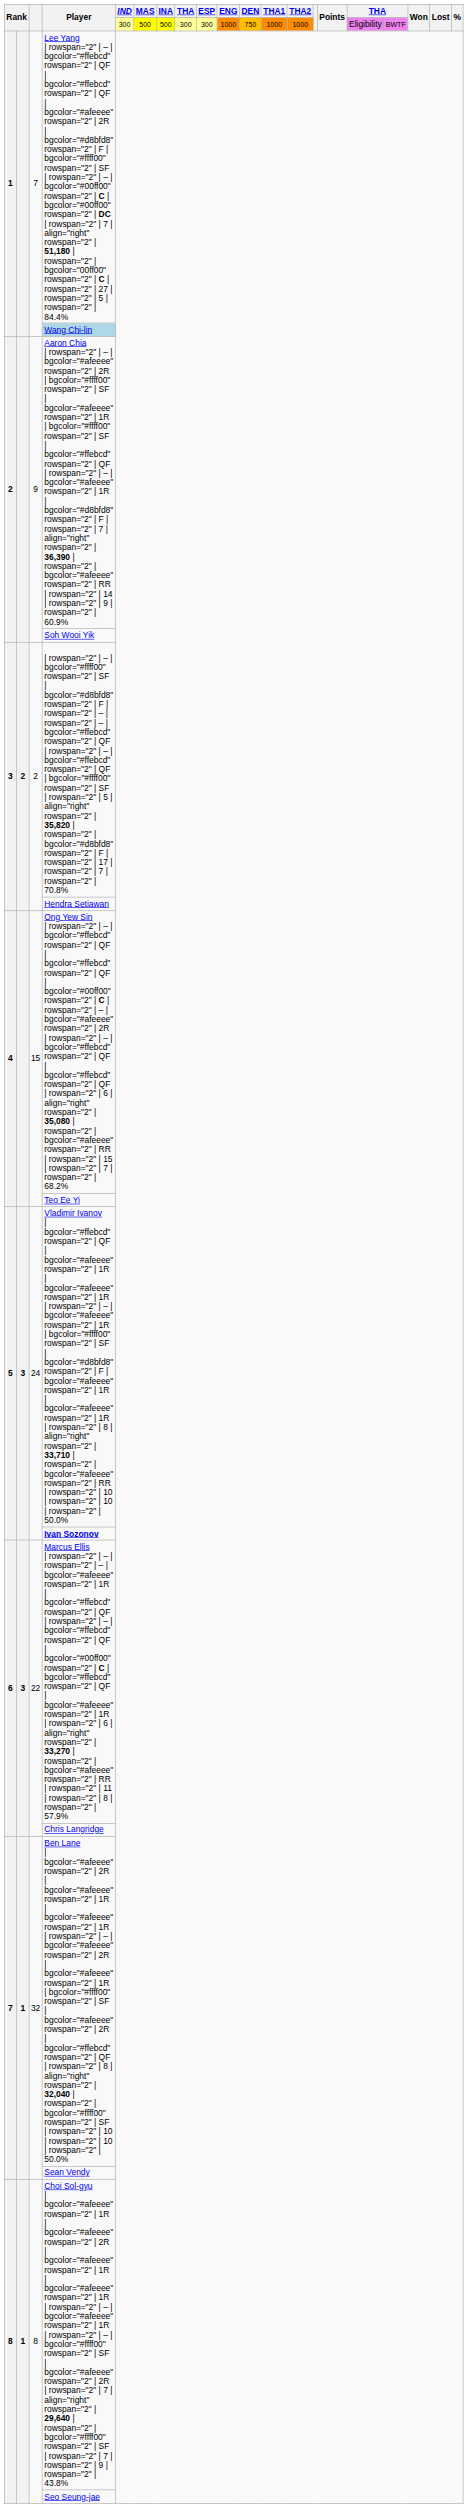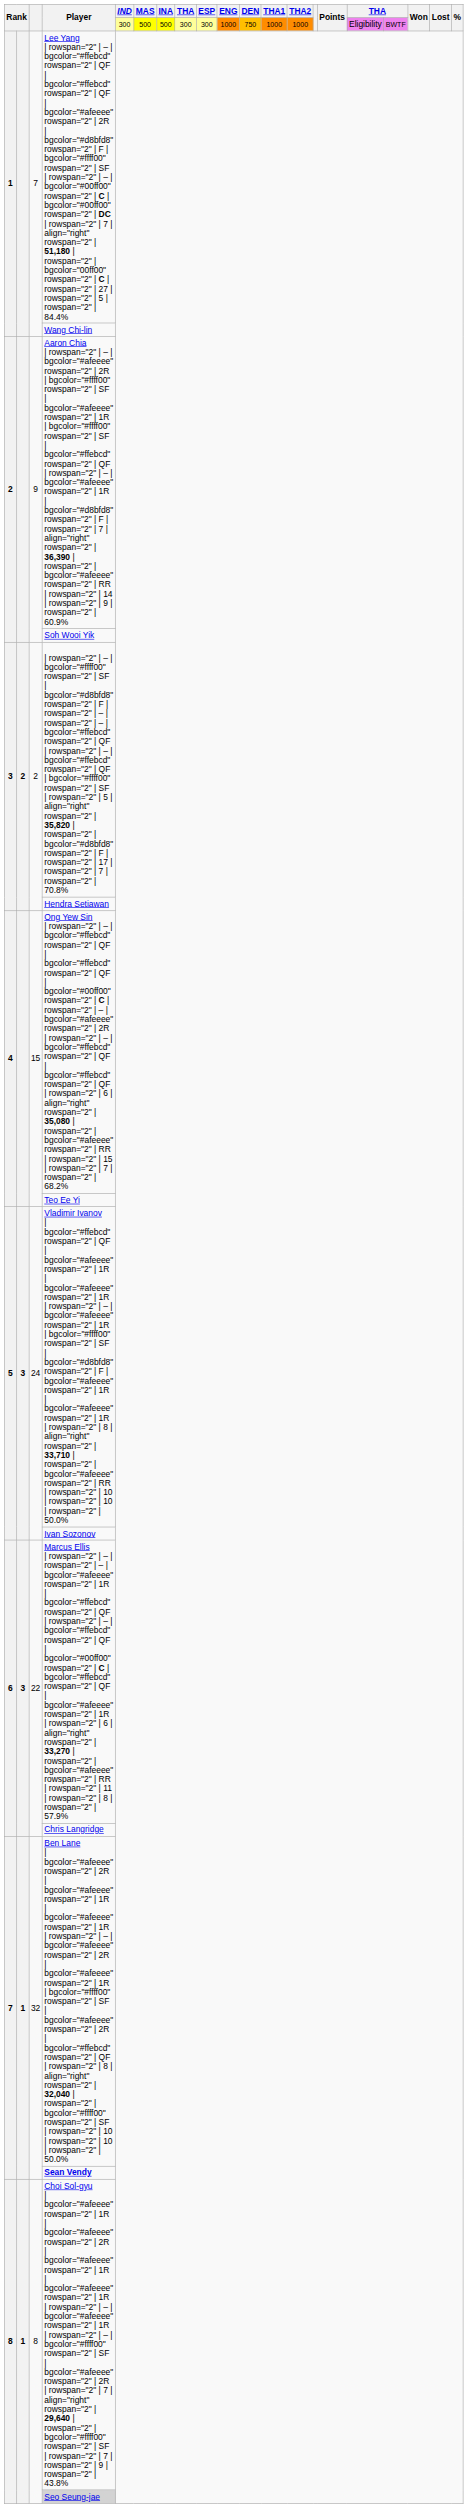(68, 329) lightblue background -> (68, 329) no background
(71, 1533) bold -> (70, 1533) normal
(67, 2172) normal -> (68, 2172) bold
(72, 2496) no background -> (72, 2496) lightgrey background
